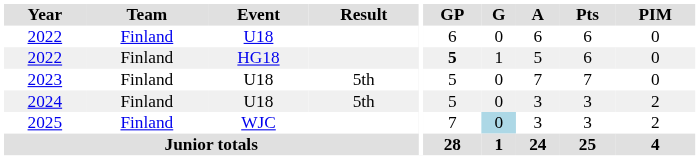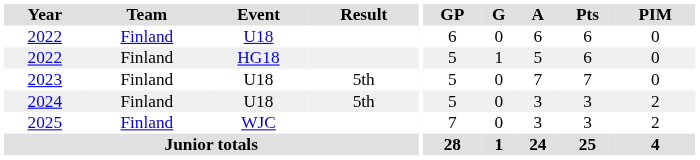(452, 57) bold -> (452, 57) normal
(499, 122) lightblue background -> (499, 122) no background
